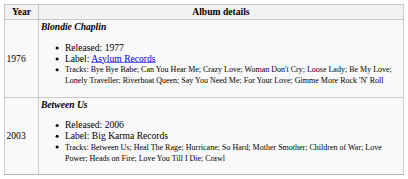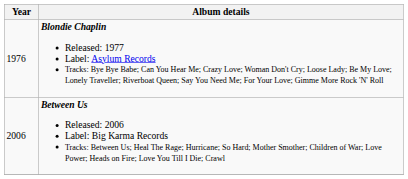(16, 136) 2003 -> (16, 136) 2006
